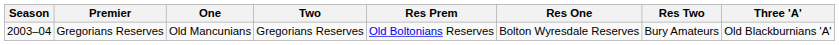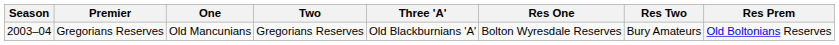columns swapped: (431, 13) <-> (778, 13)
